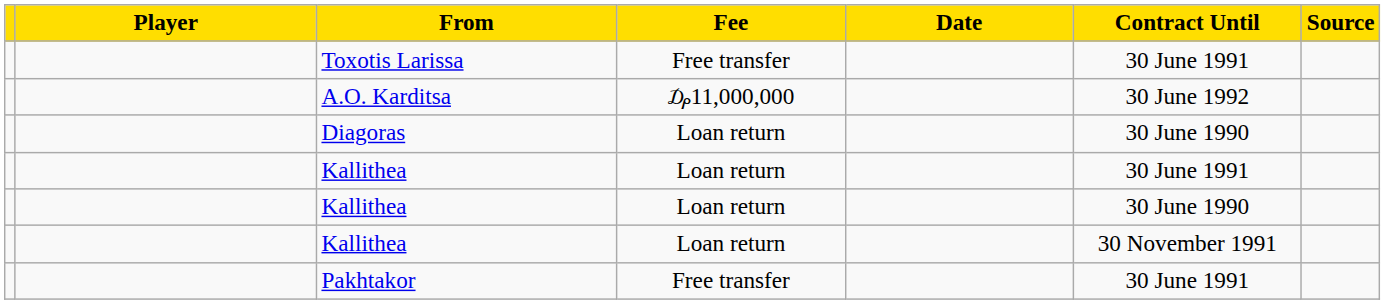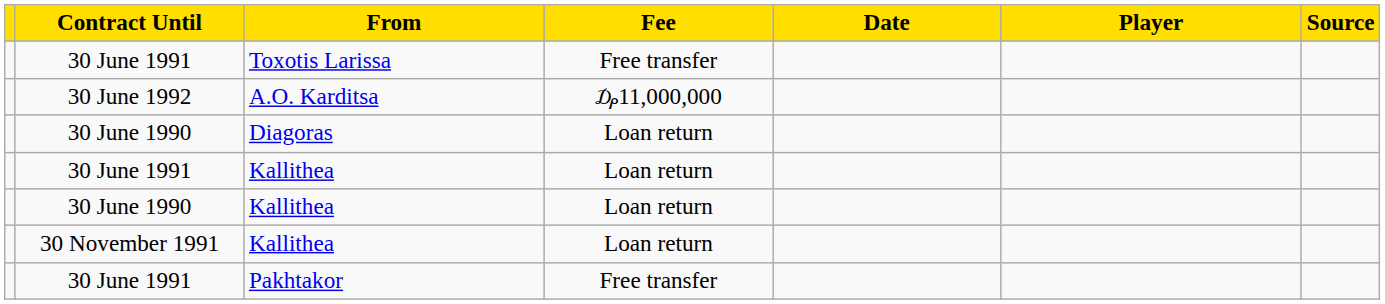columns swapped: (166, 22) <-> (1187, 22)
